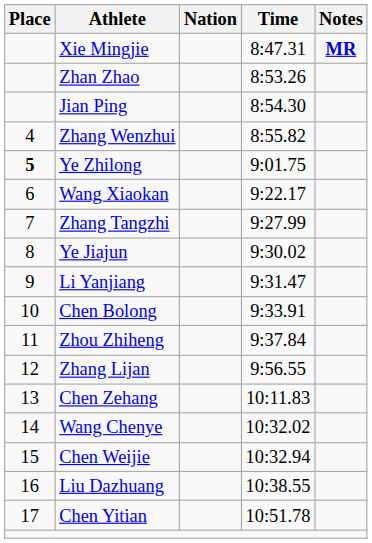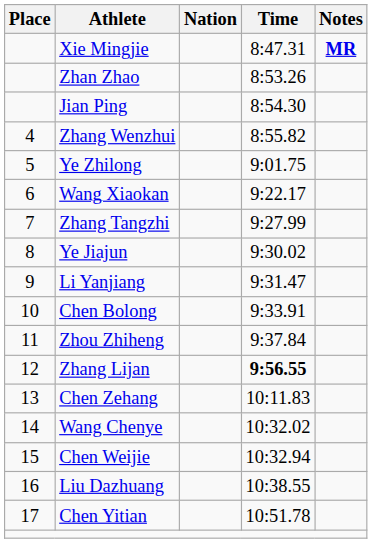(30, 164) bold -> (30, 164) normal
(278, 369) normal -> (278, 369) bold
